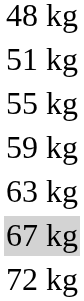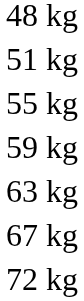(42, 235) lightgrey background -> (42, 235) no background
